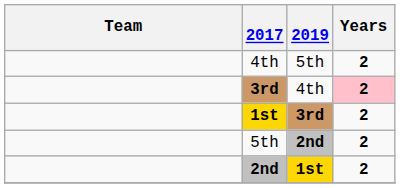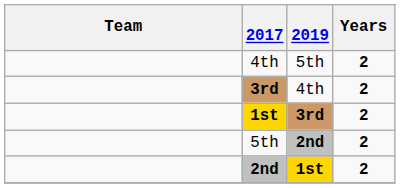(364, 90) pink background -> (364, 90) no background
